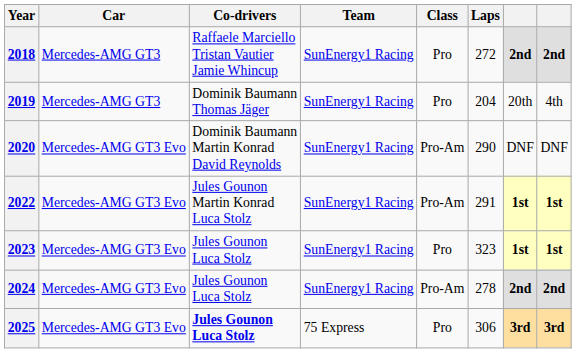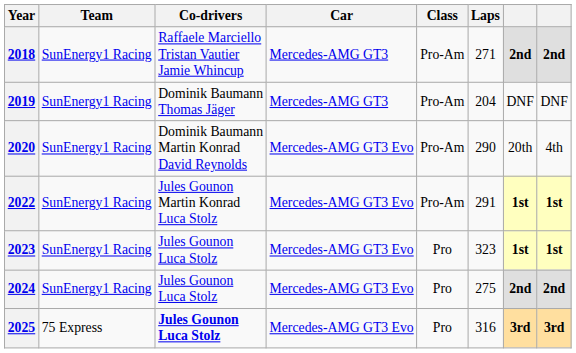columns swapped: (359, 15) <-> (114, 15)
(442, 54) Pro -> (442, 54) Pro-Am
(485, 54) 272 -> (485, 54) 271
(442, 101) Pro -> (442, 101) Pro-Am
(520, 101) 20th -> (520, 101) DNF
(554, 101) 4th -> (554, 101) DNF
(520, 148) DNF -> (520, 148) 20th
(554, 148) DNF -> (554, 148) 4th
(442, 288) Pro-Am -> (442, 288) Pro
(485, 288) 278 -> (485, 288) 275
(485, 327) 306 -> (485, 327) 316
